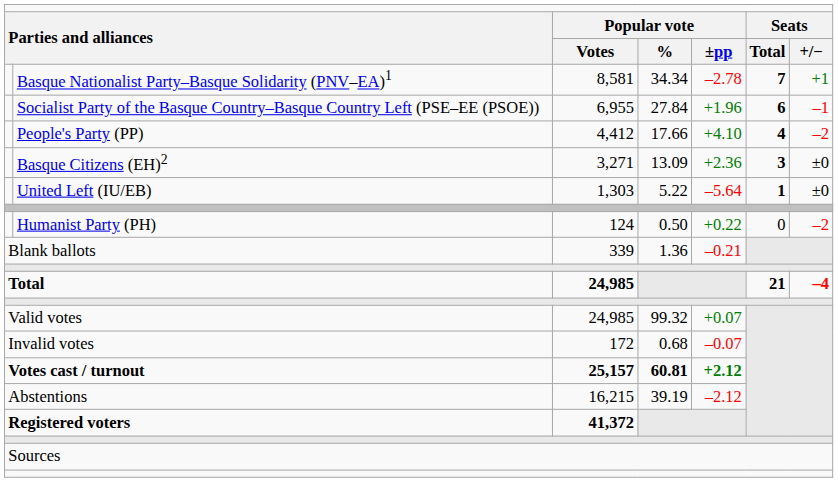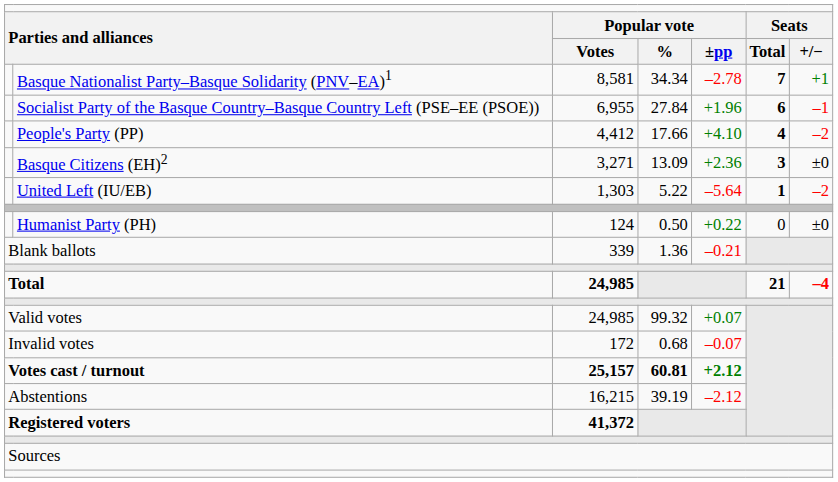(820, 190) ±0 -> (821, 190) –2
(821, 224) –2 -> (820, 224) ±0
